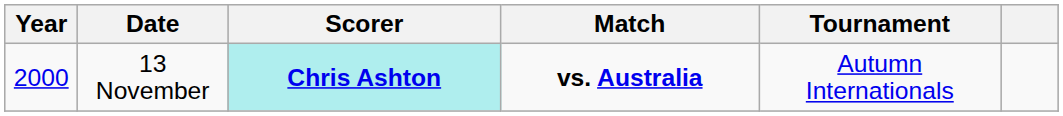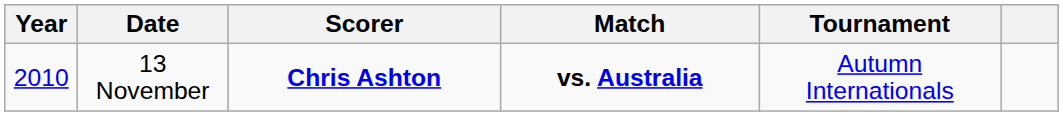(41, 76) 2000 -> (41, 76) 2010
(364, 76) paleturquoise background -> (364, 76) no background
